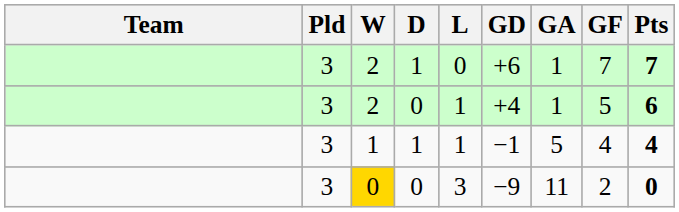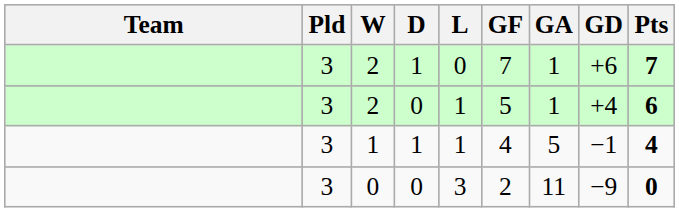columns swapped: (605, 24) <-> (507, 24)
(373, 186) gold background -> (373, 186) no background
